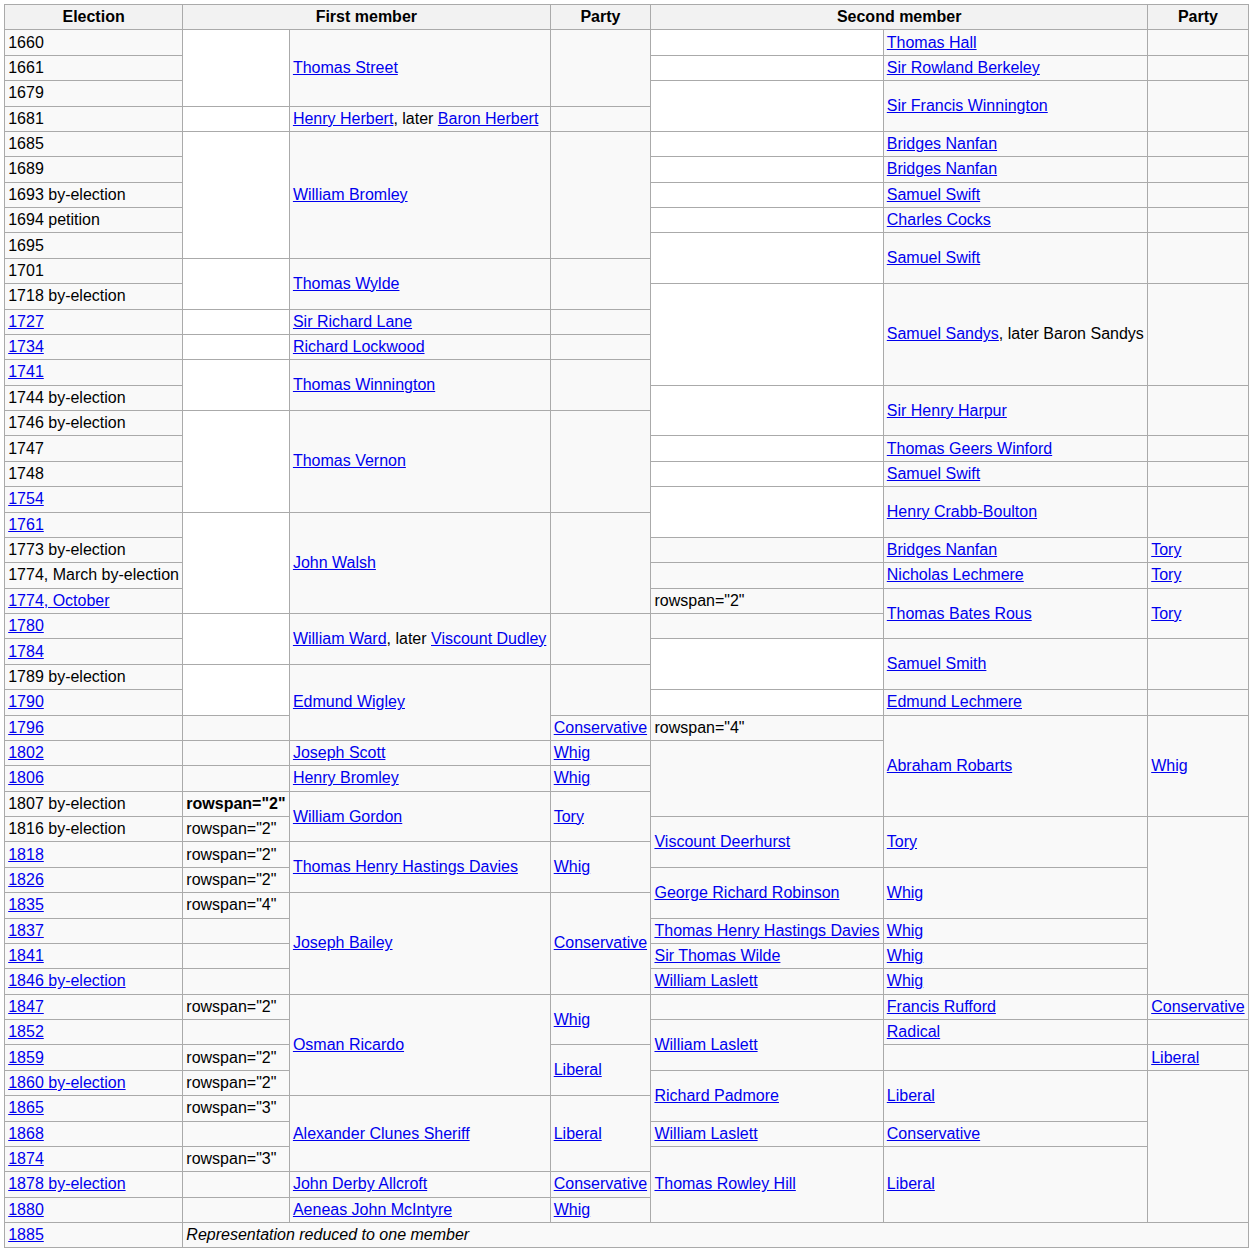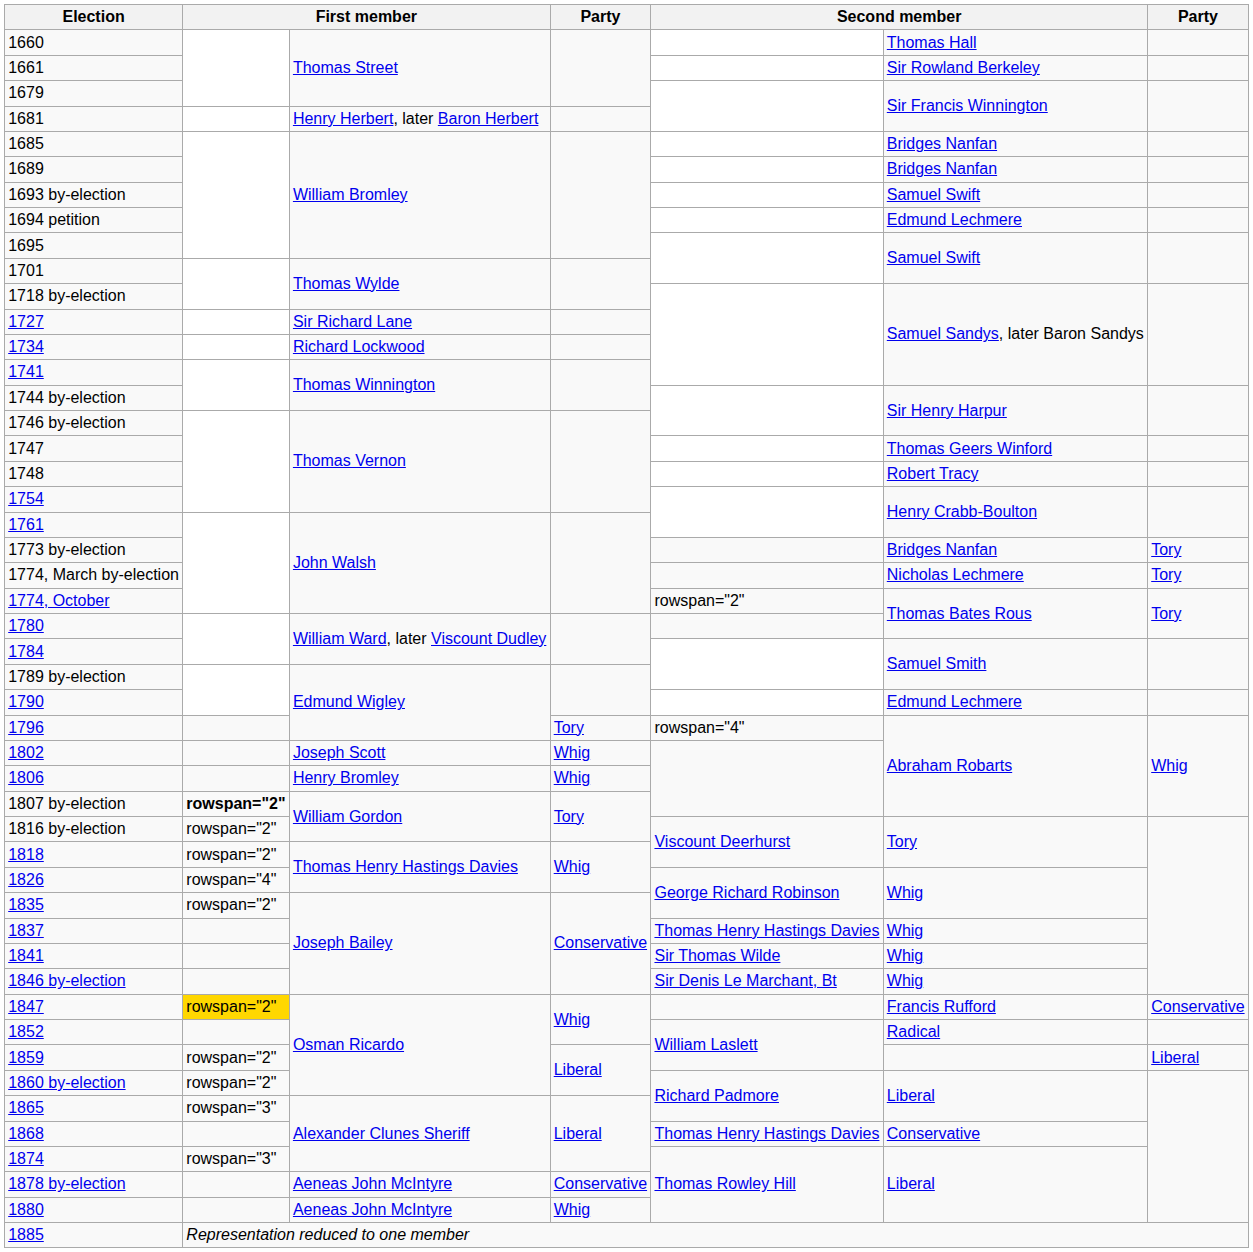(939, 220) Charles Cocks -> (954, 220) Edmund Lechmere
(933, 473) Samuel Swift -> (933, 473) Robert Tracy
(600, 727) Conservative -> (569, 727) Tory
(231, 879) rowspan="2" -> (231, 879) rowspan="4"
(231, 905) rowspan="4" -> (231, 905) rowspan="2"
(706, 981) William Laslett -> (746, 981) Sir Denis Le Marchant, Bt
(231, 1006) no background -> (231, 1006) gold background
(706, 1133) William Laslett -> (767, 1133) Thomas Henry Hastings Davies
(360, 1184) John Derby Allcroft -> (373, 1184) Aeneas John McIntyre
